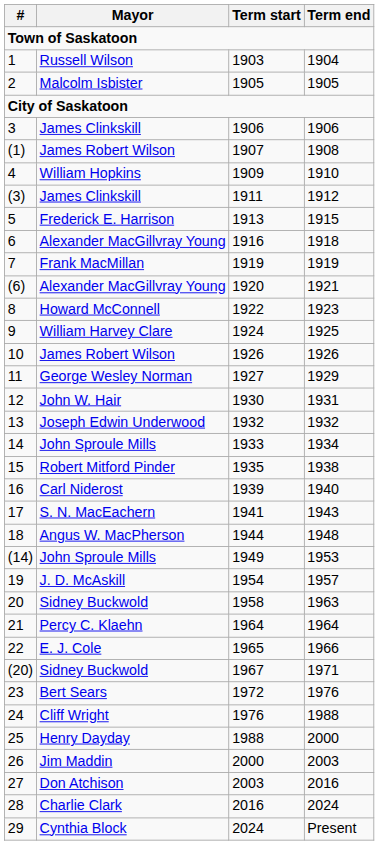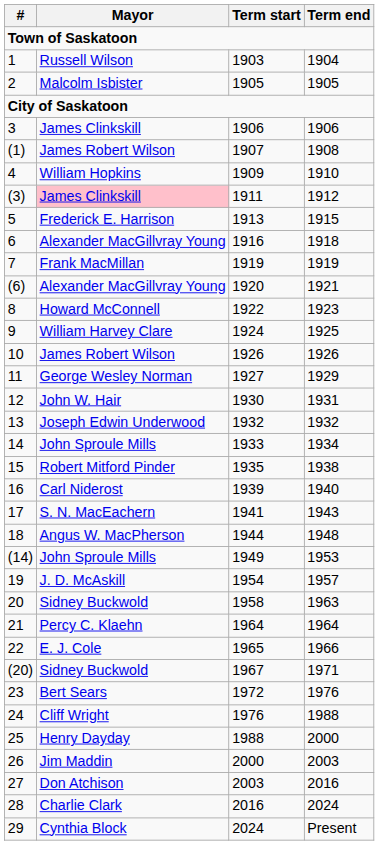(90, 196) no background -> (90, 196) pink background
